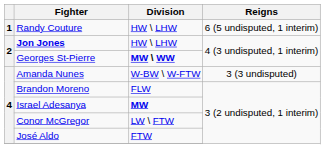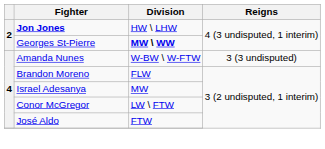- row: (49, 27)
(139, 105) bold -> (139, 89) normal
